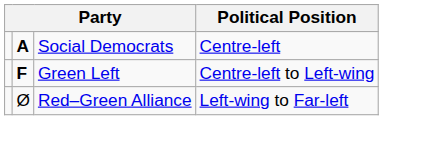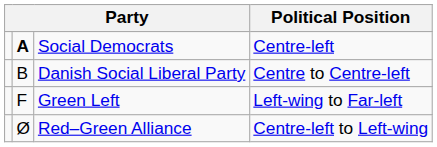+ row: (142, 73)
(22, 73) bold -> (22, 100) normal
(287, 73) Centre-left to Left-wing -> (328, 100) Left-wing to Far-left
(274, 100) Left-wing to Far-left -> (341, 127) Centre-left to Left-wing
